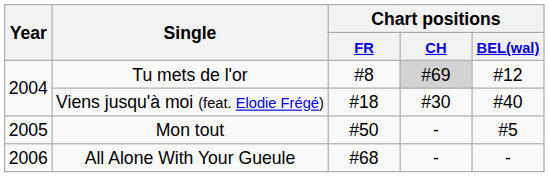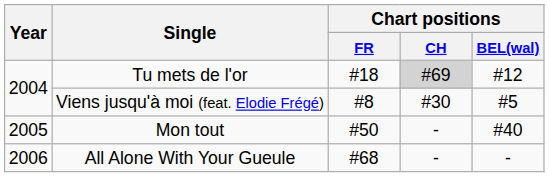(364, 75) #8 -> (364, 75) #18
(364, 102) #18 -> (364, 102) #8
(508, 102) #40 -> (508, 102) #5
(508, 130) #5 -> (508, 130) #40
